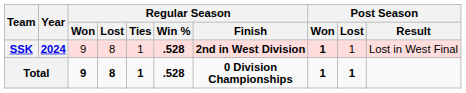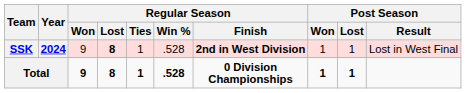(112, 49) normal -> (112, 49) bold
(174, 49) bold -> (174, 49) normal
(323, 49) bold -> (323, 49) normal
